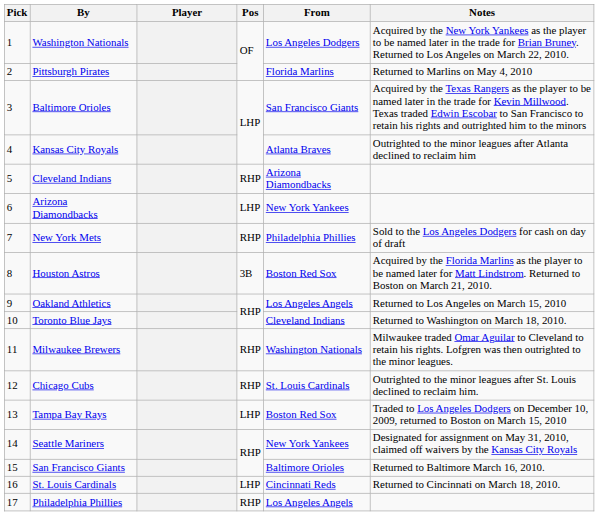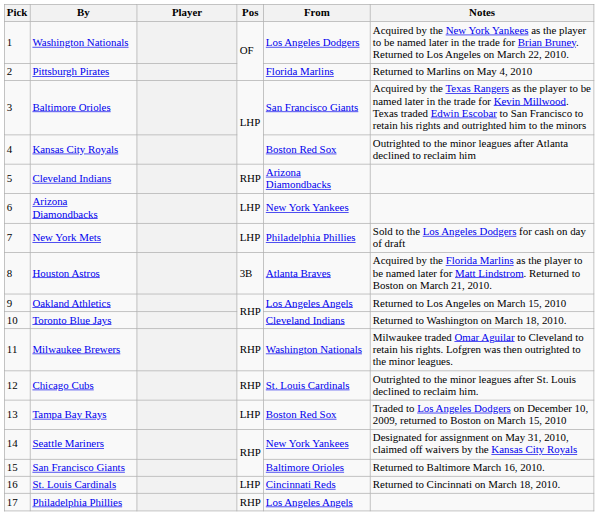(298, 149) Atlanta Braves -> (301, 149) Boston Red Sox
(250, 237) RHP -> (250, 237) LHP
(301, 273) Boston Red Sox -> (298, 273) Atlanta Braves
